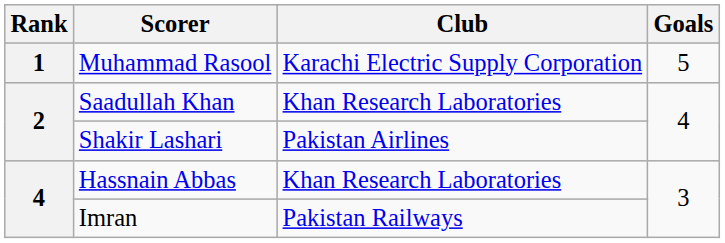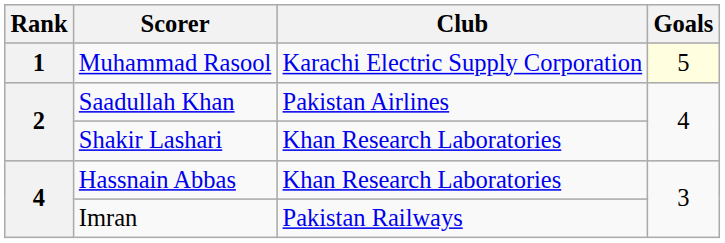(683, 62) no background -> (683, 62) lightyellow background
(422, 101) Khan Research Laboratories -> (366, 101) Pakistan Airlines
(366, 140) Pakistan Airlines -> (422, 140) Khan Research Laboratories
